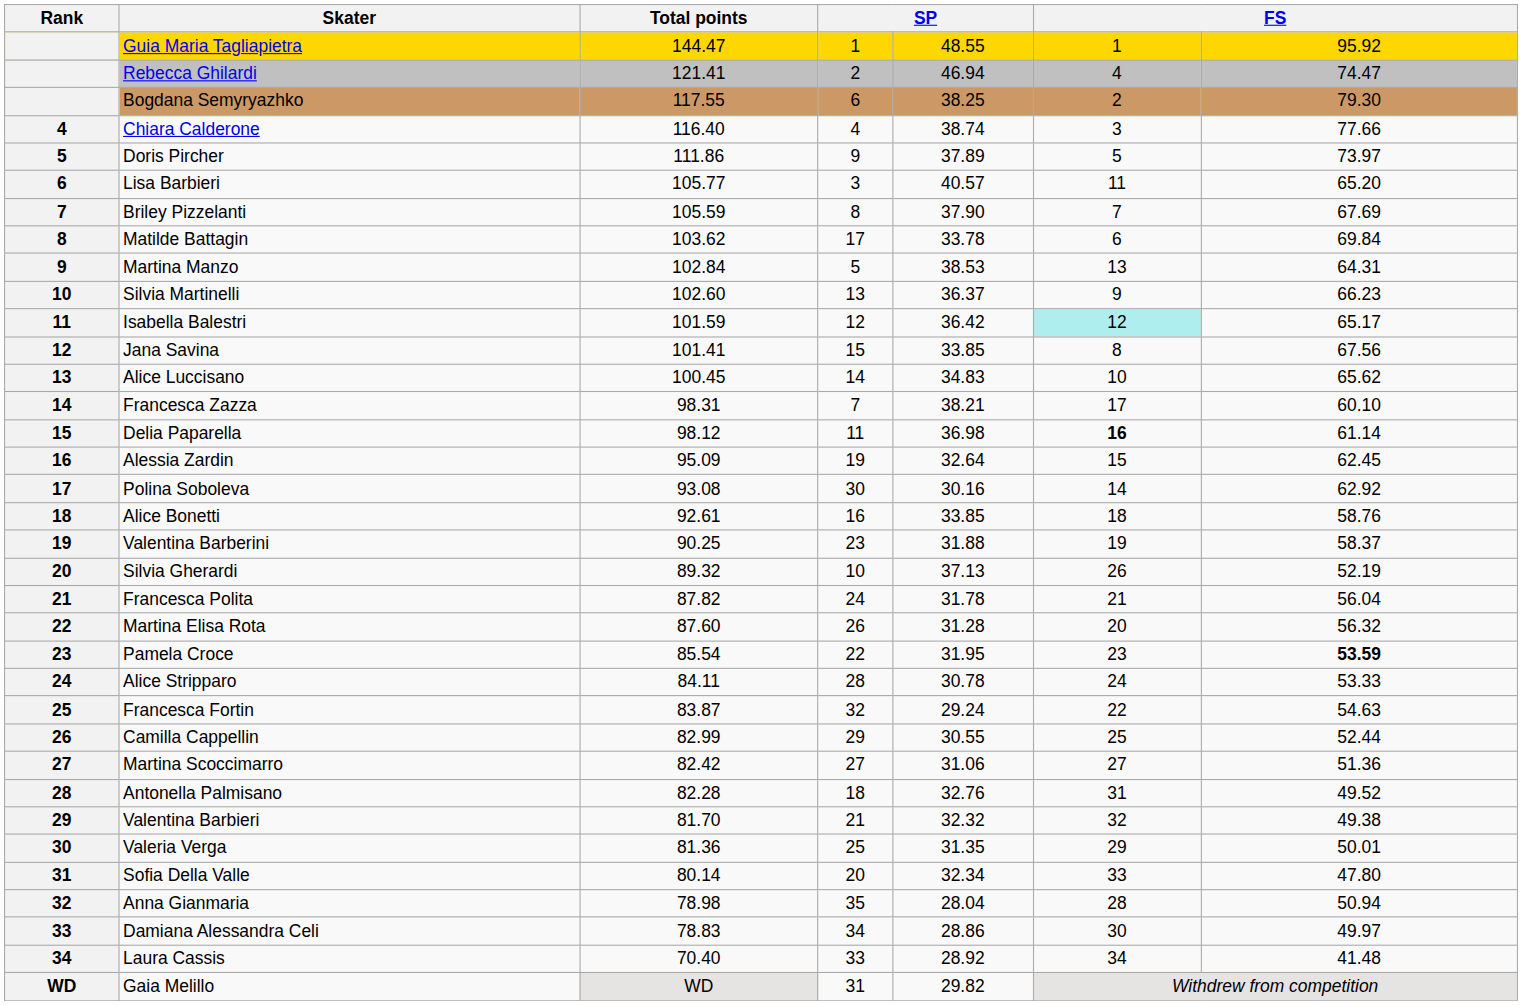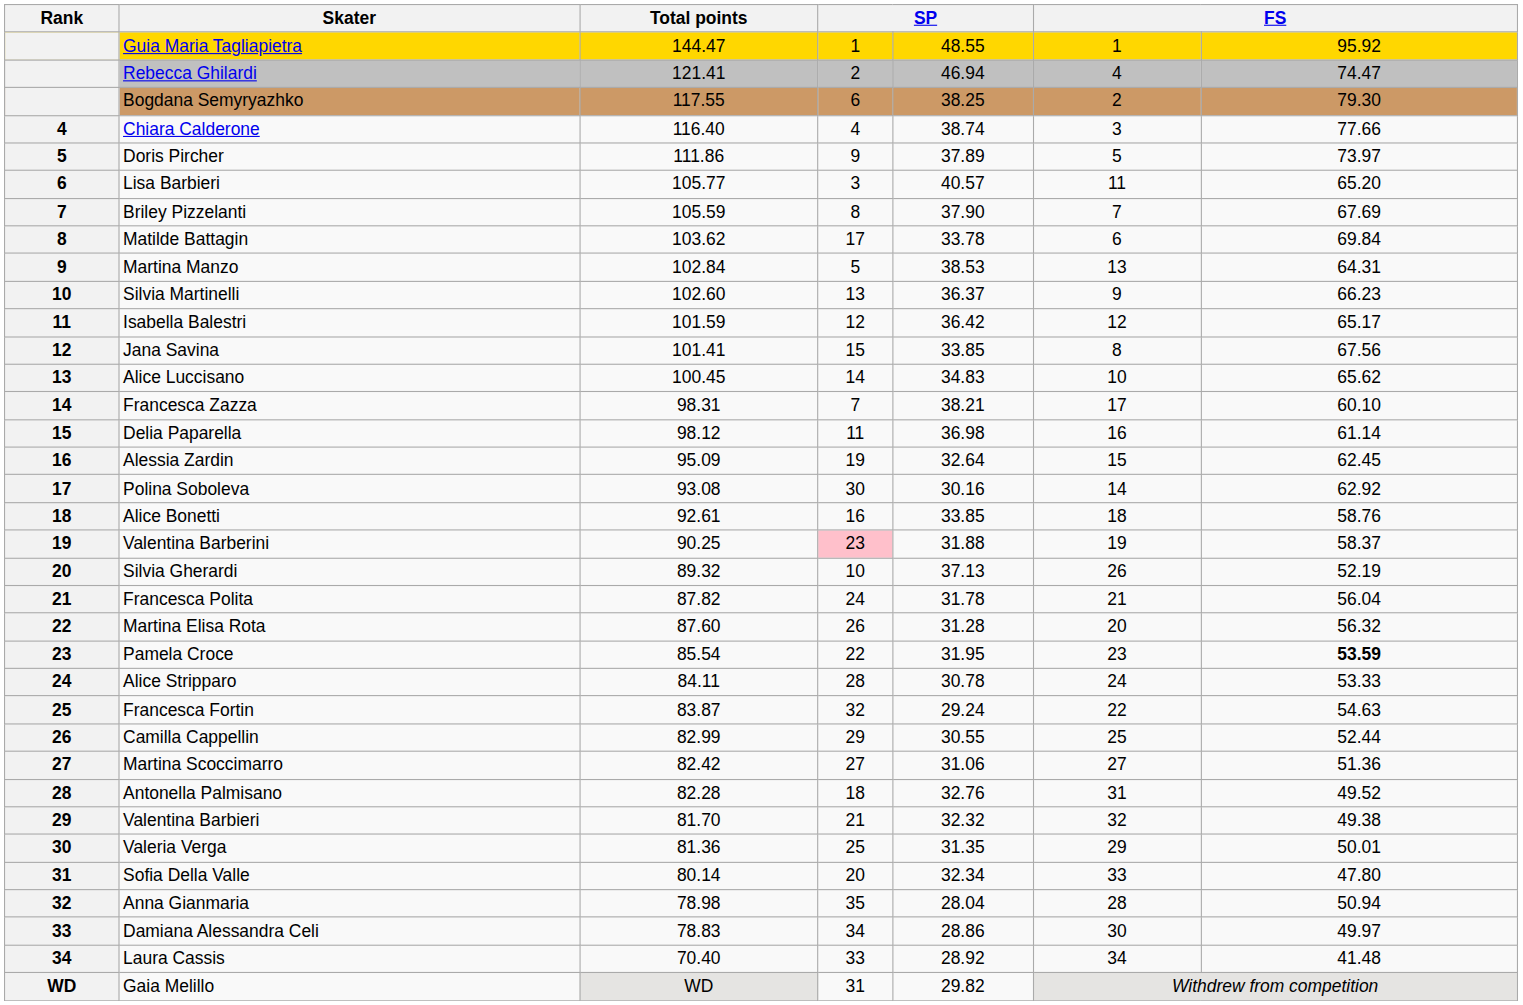(1117, 322) paleturquoise background -> (1117, 322) no background
(1117, 433) bold -> (1117, 433) normal
(855, 543) no background -> (855, 543) pink background
